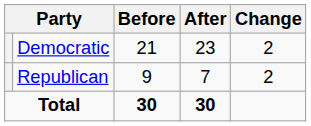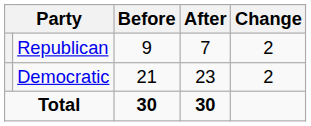rows swapped: (63, 47) <-> (63, 76)
